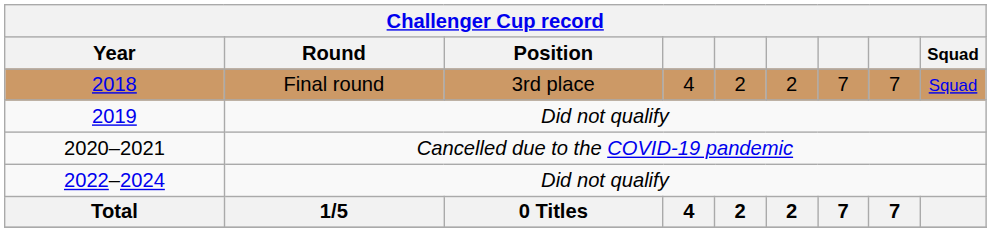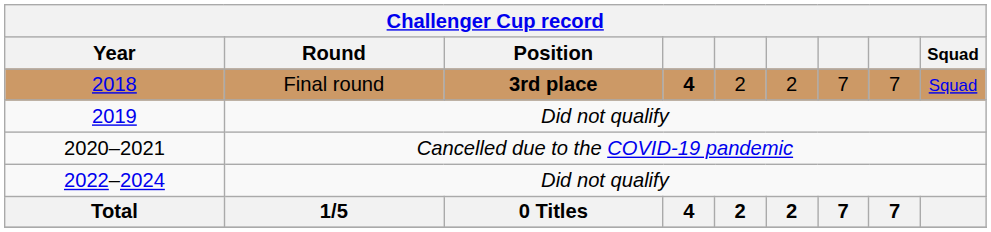(553, 85) normal -> (553, 85) bold
(689, 85) normal -> (689, 85) bold
